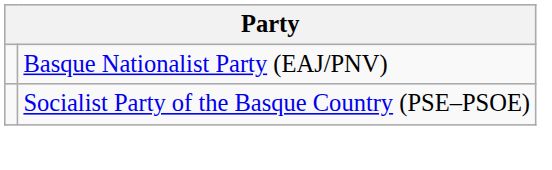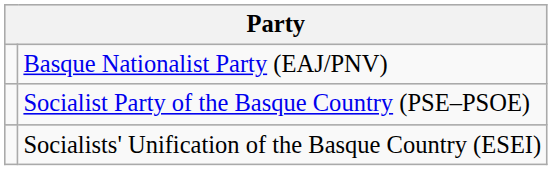+ row: (282, 143)
